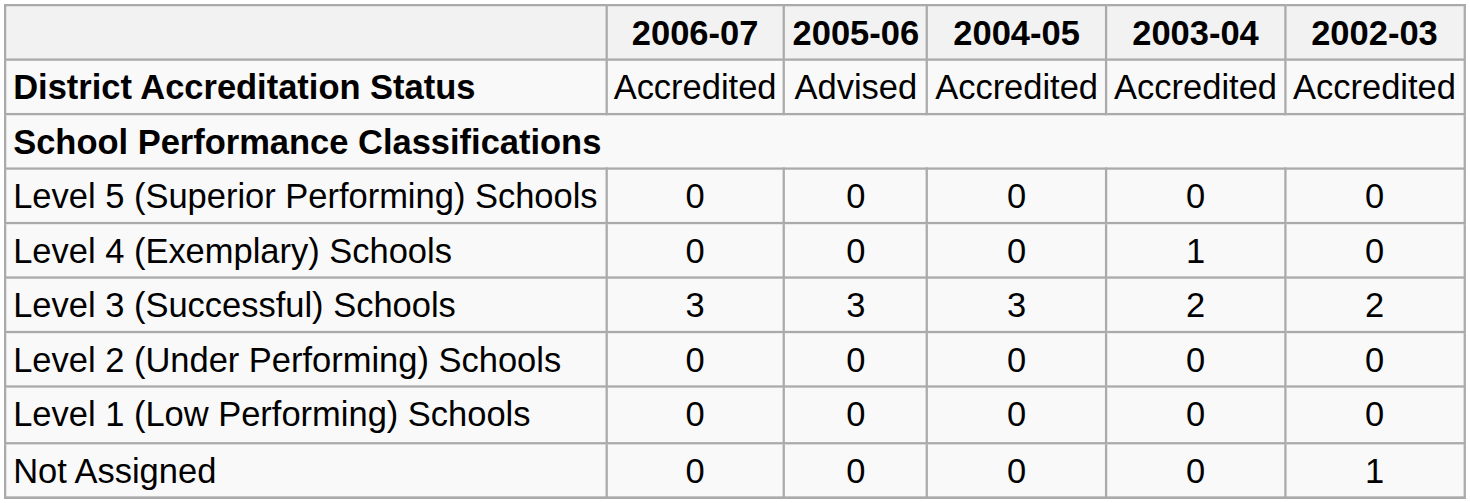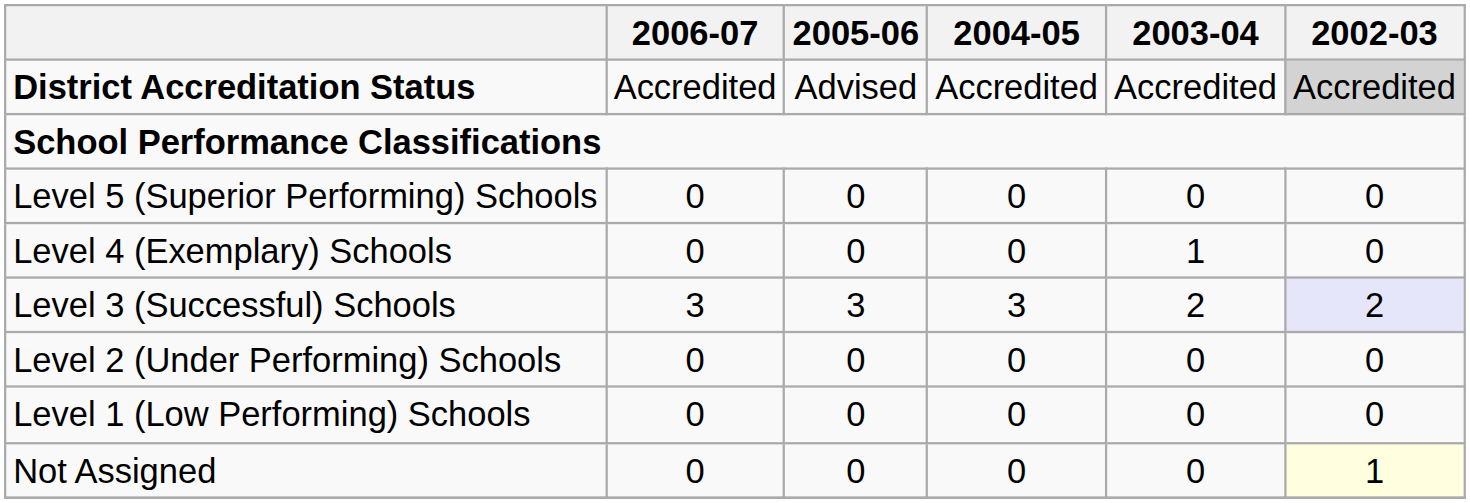(1374, 87) no background -> (1374, 87) lightgrey background
(1374, 306) no background -> (1374, 306) lavender background
(1374, 470) no background -> (1374, 470) lightyellow background
